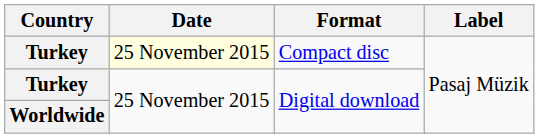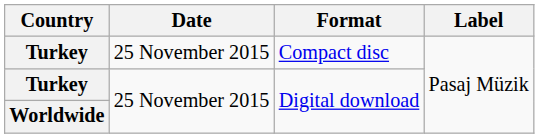(192, 52) lightyellow background -> (192, 52) no background
